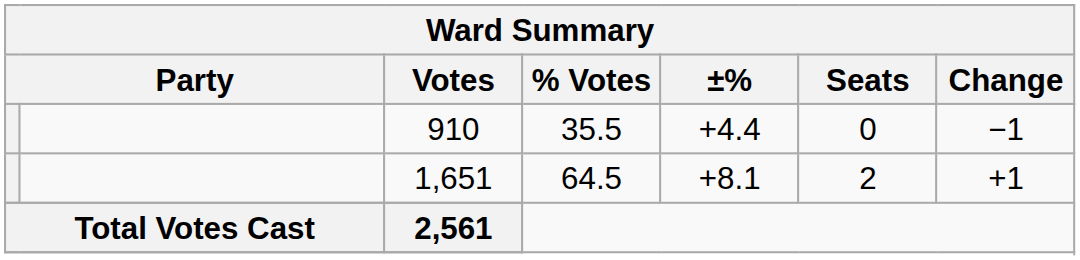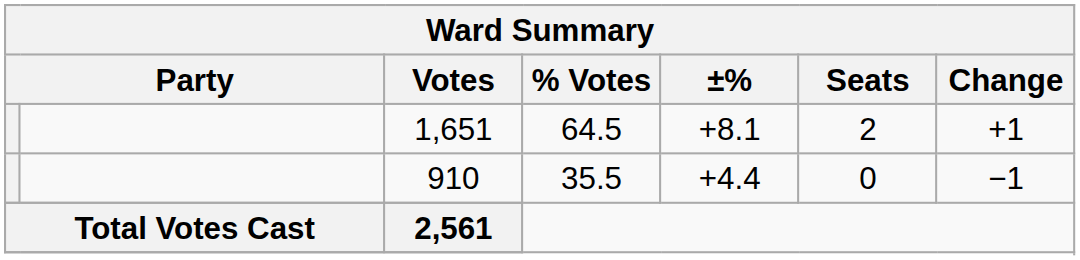rows swapped: (453, 179) <-> (453, 129)
